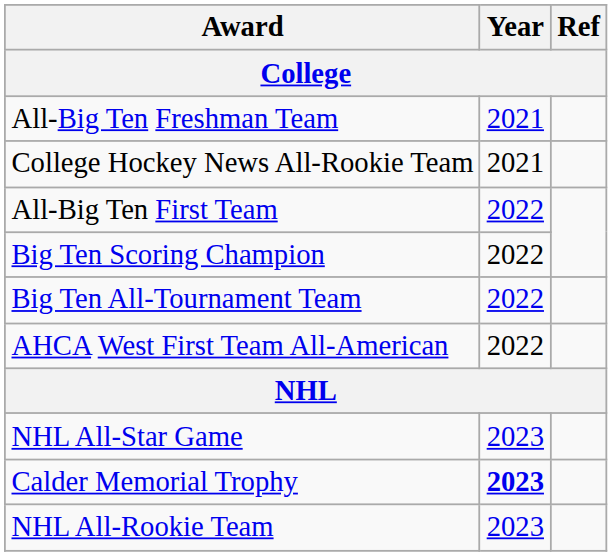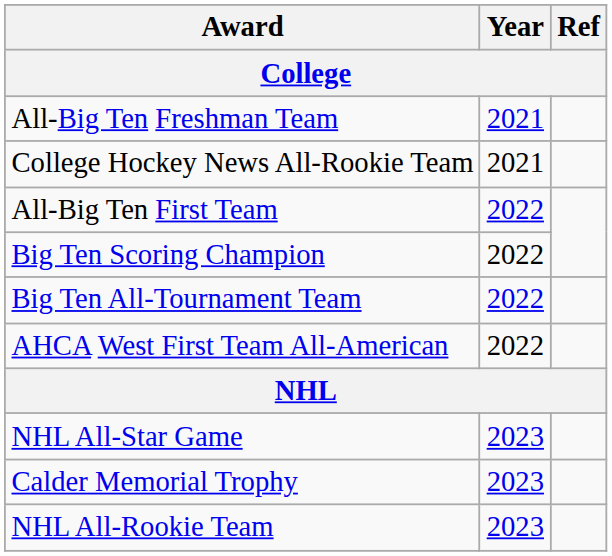(515, 481) bold -> (515, 481) normal
